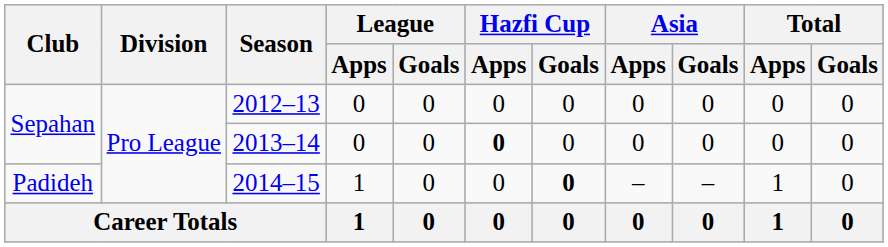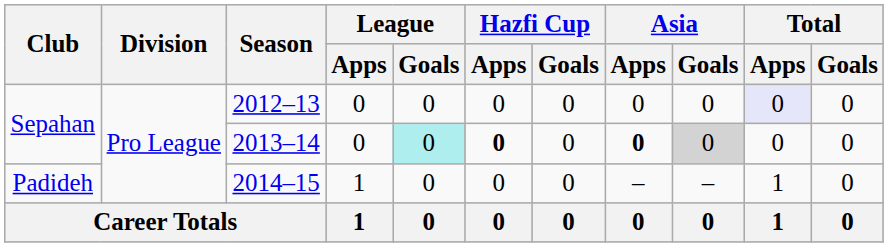(778, 103) no background -> (778, 103) lavender background
(429, 143) no background -> (429, 143) paleturquoise background
(638, 143) normal -> (638, 143) bold
(708, 143) no background -> (708, 143) lightgrey background
(568, 182) bold -> (568, 182) normal
